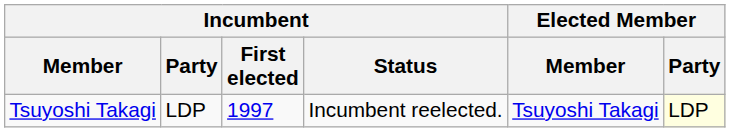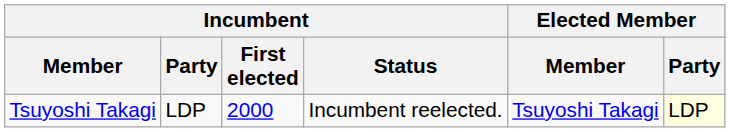(250, 110) 1997 -> (250, 110) 2000
